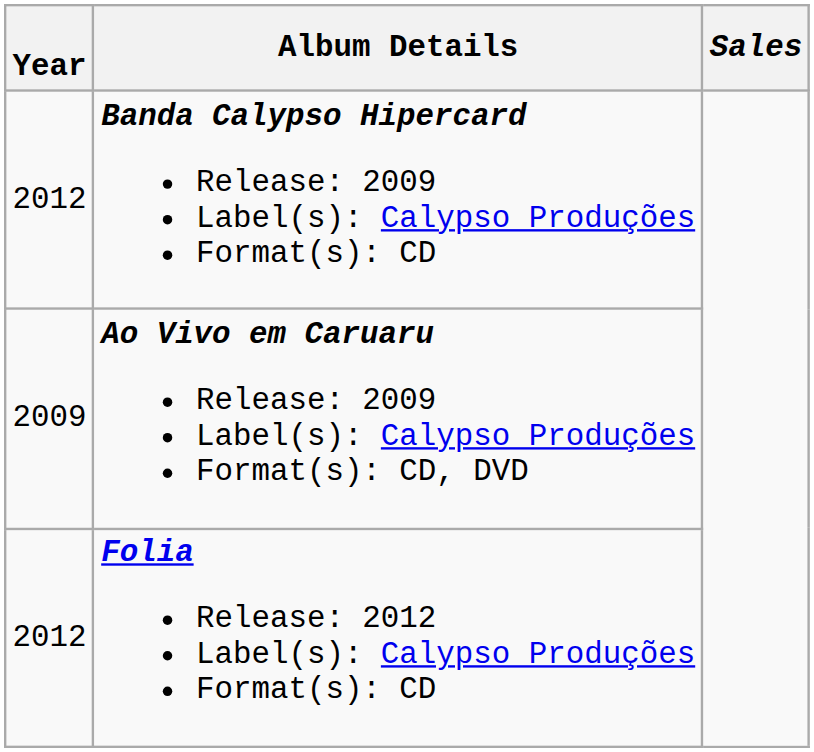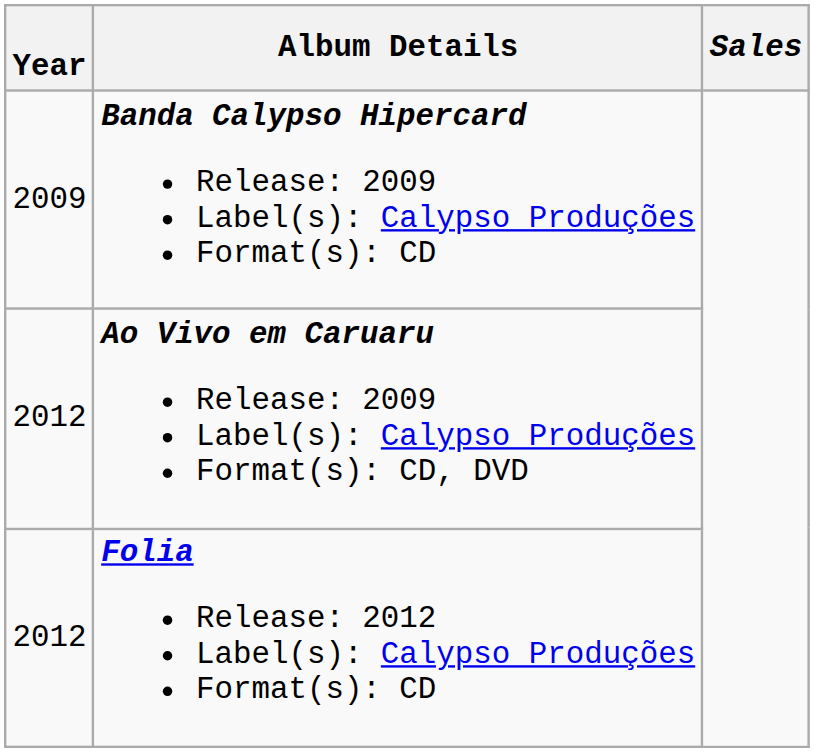(50, 200) 2012 -> (50, 200) 2009
(50, 419) 2009 -> (50, 419) 2012
